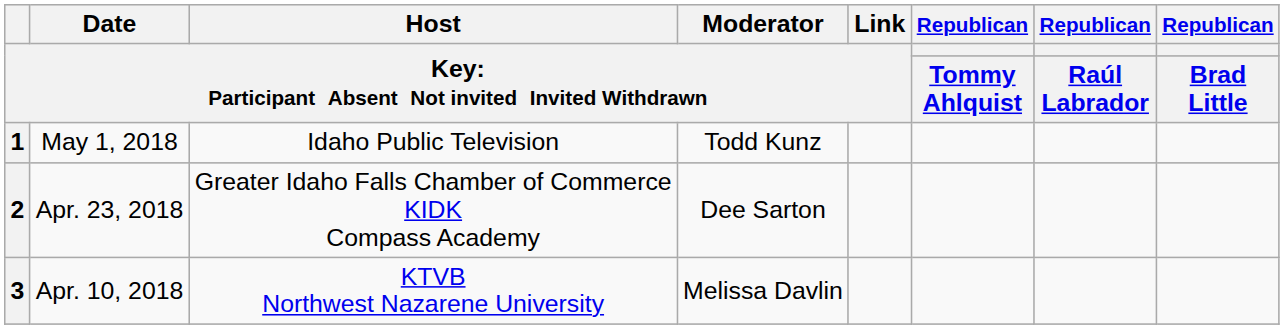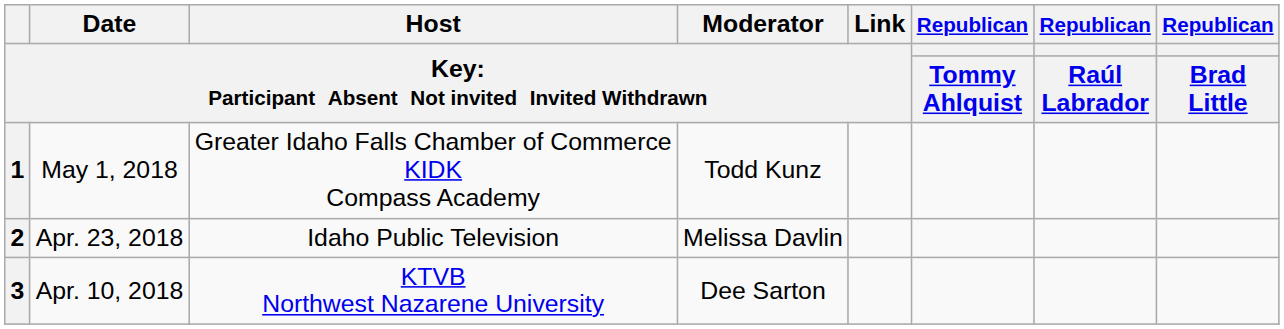(433, 142) Idaho Public Television -> (433, 170) Greater Idaho Falls Chamber of Commerce KIDK Compass Academy
(433, 209) Greater Idaho Falls Chamber of Commerce KIDK Compass Academy -> (433, 237) Idaho Public Television
(763, 209) Dee Sarton -> (763, 237) Melissa Davlin
(763, 290) Melissa Davlin -> (763, 290) Dee Sarton
